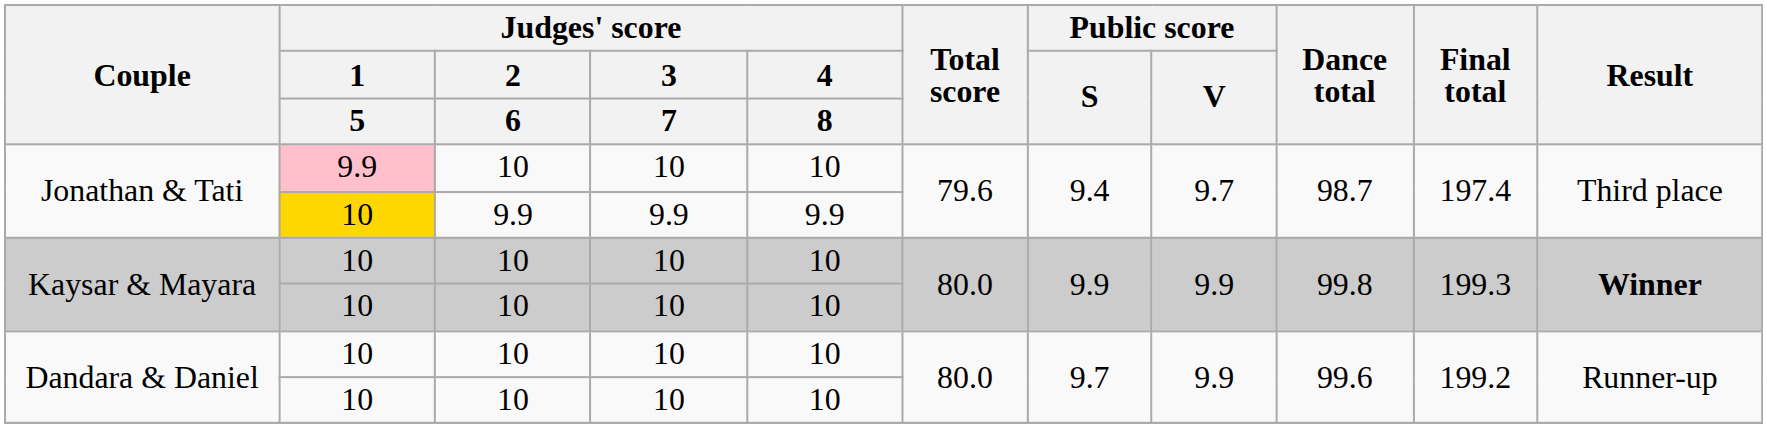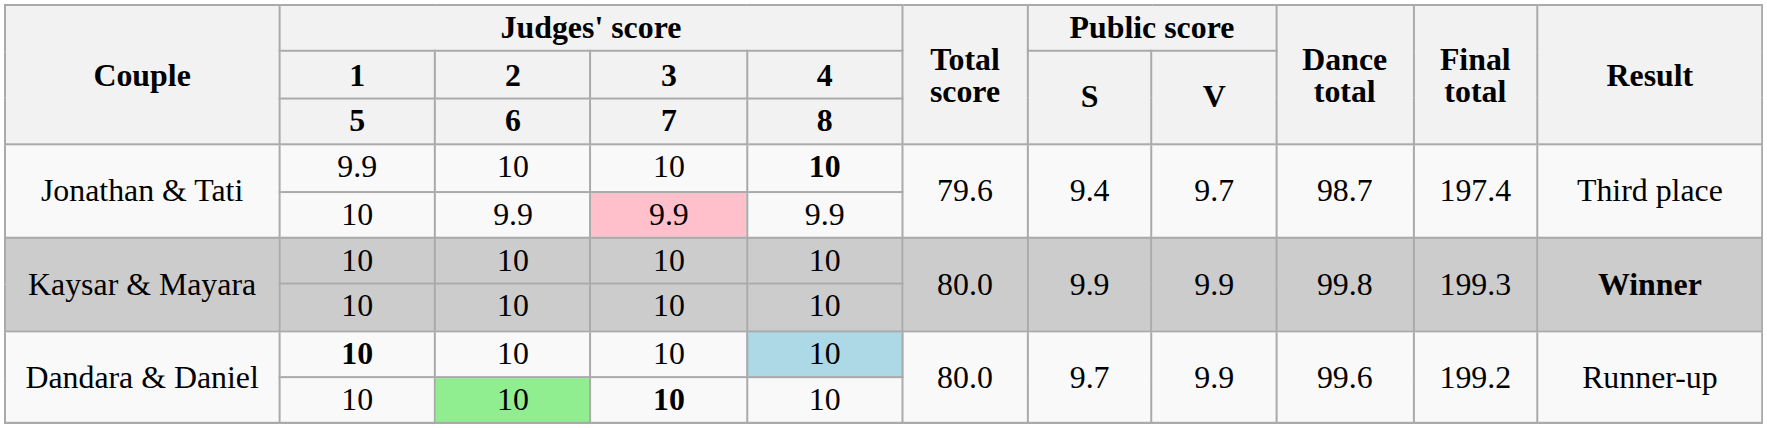(357, 167) pink background -> (357, 167) no background
(825, 167) normal -> (825, 167) bold
(357, 213) gold background -> (357, 213) no background
(669, 213) no background -> (669, 213) pink background
(357, 353) normal -> (357, 353) bold
(825, 353) no background -> (825, 353) lightblue background
(513, 399) no background -> (513, 399) lightgreen background
(669, 399) normal -> (669, 399) bold
